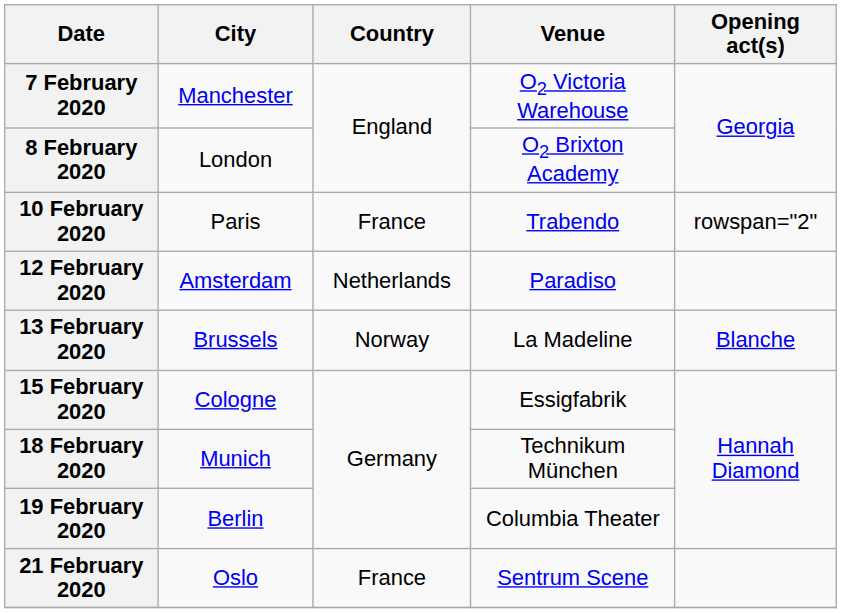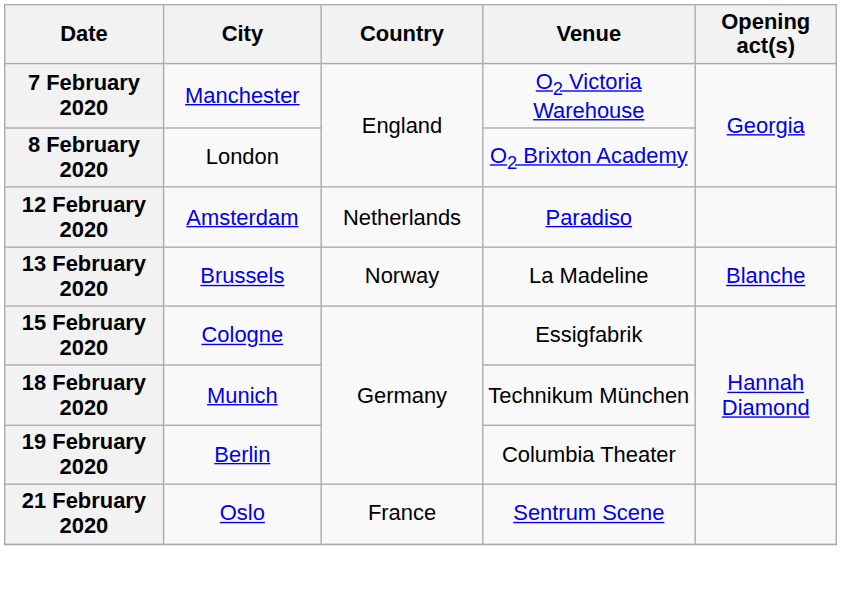- row: (81, 221)
